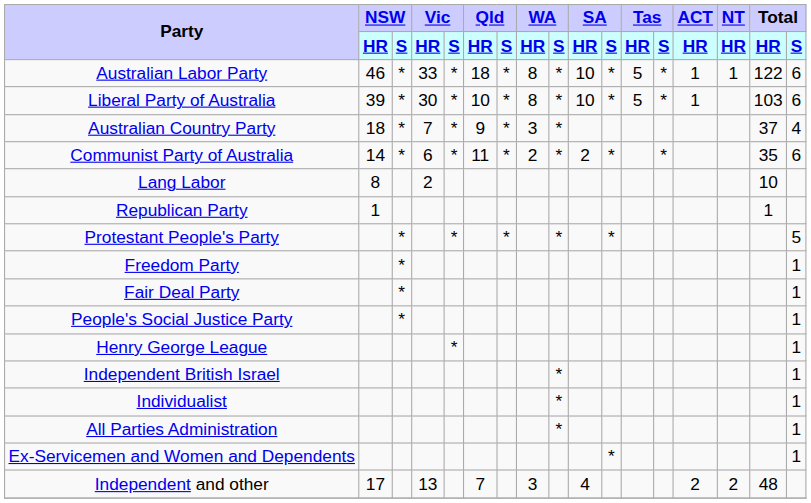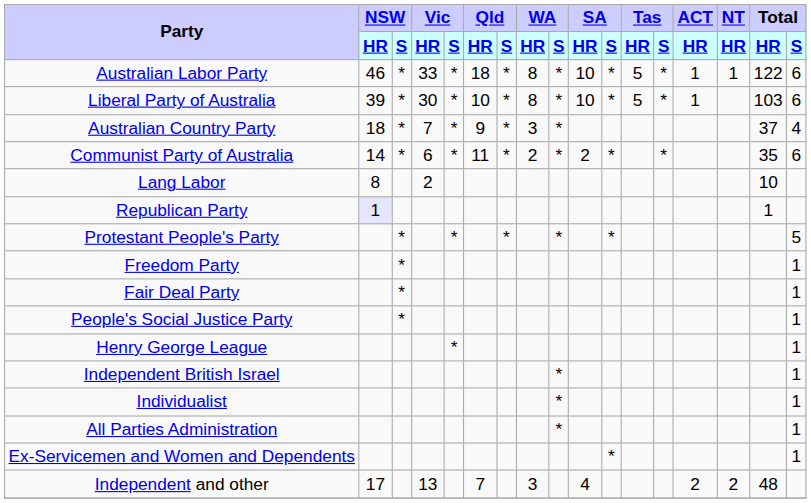(375, 210) no background -> (375, 210) lavender background
